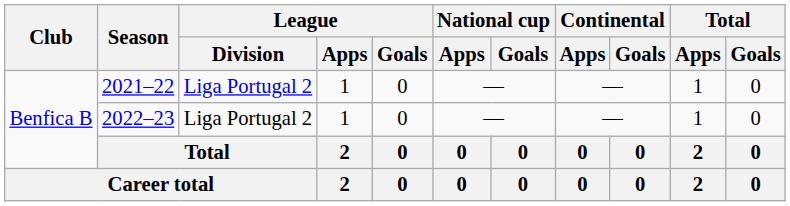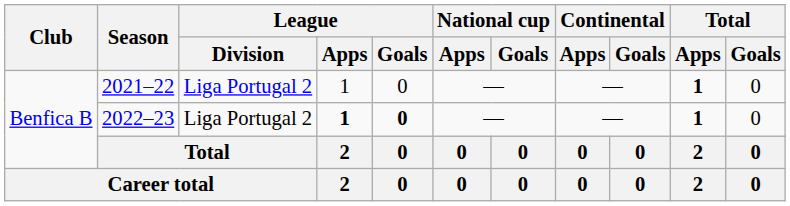(698, 86) normal -> (698, 86) bold
(345, 119) normal -> (345, 119) bold
(402, 119) normal -> (402, 119) bold
(698, 119) normal -> (698, 119) bold
